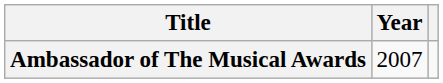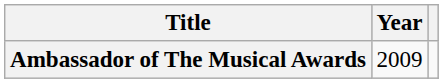(400, 59) 2007 -> (400, 59) 2009
